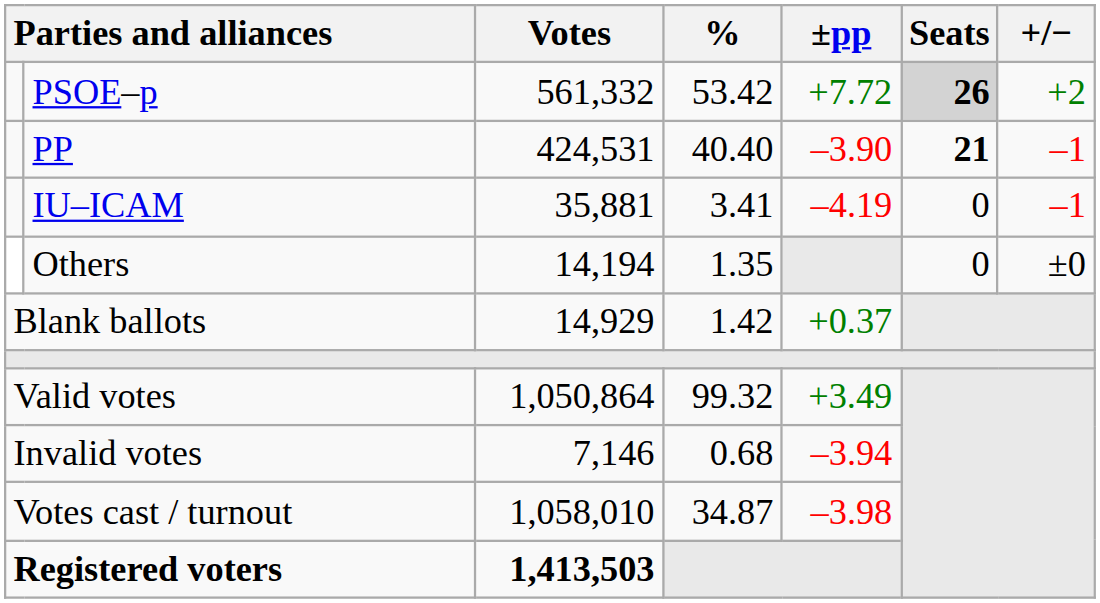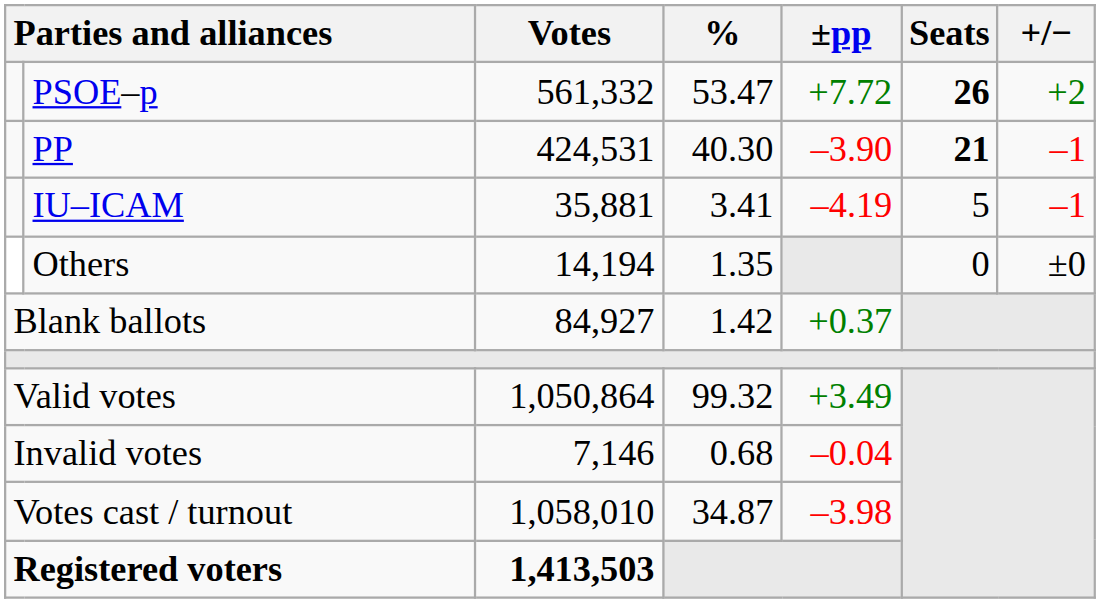(733, 90) 53.42 -> (733, 90) 53.47
(972, 90) lightgrey background -> (972, 90) no background
(733, 148) 40.40 -> (733, 148) 40.30
(981, 206) 0 -> (981, 206) 5
(605, 321) 14,929 -> (605, 321) 84,927
(851, 453) –3.94 -> (851, 453) –0.04
